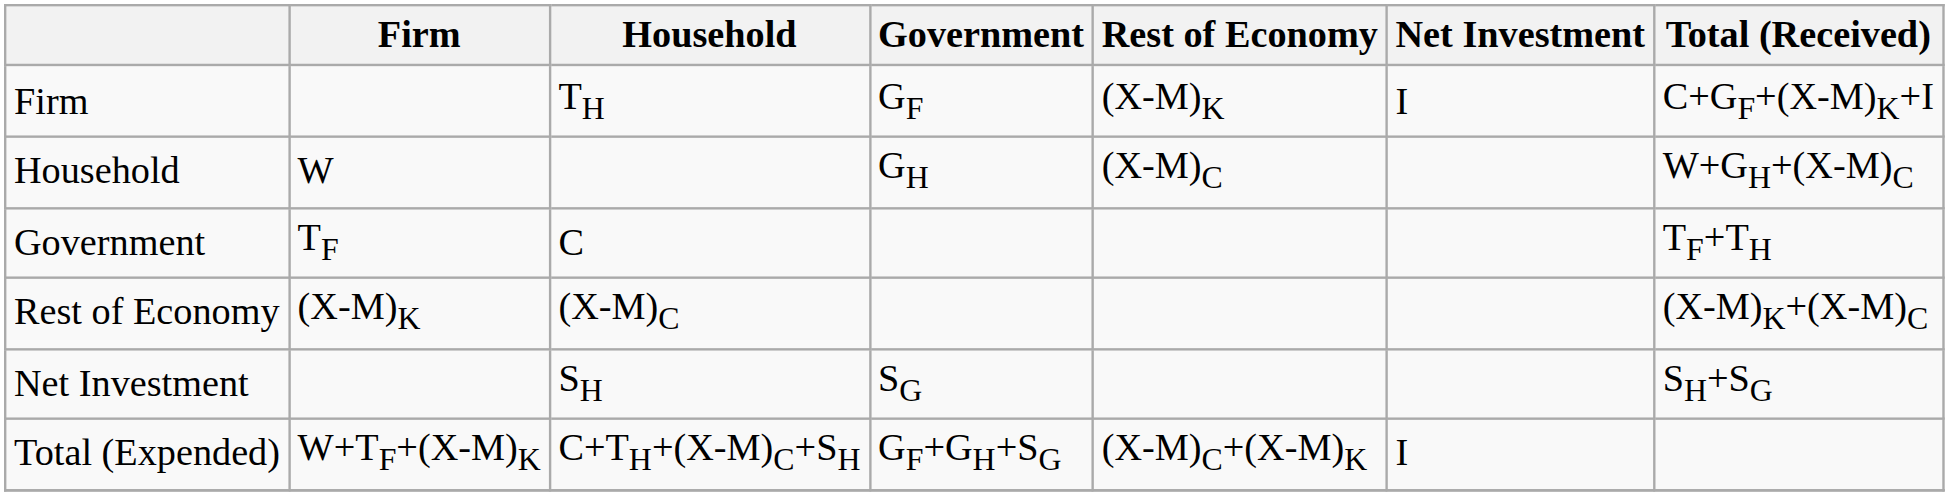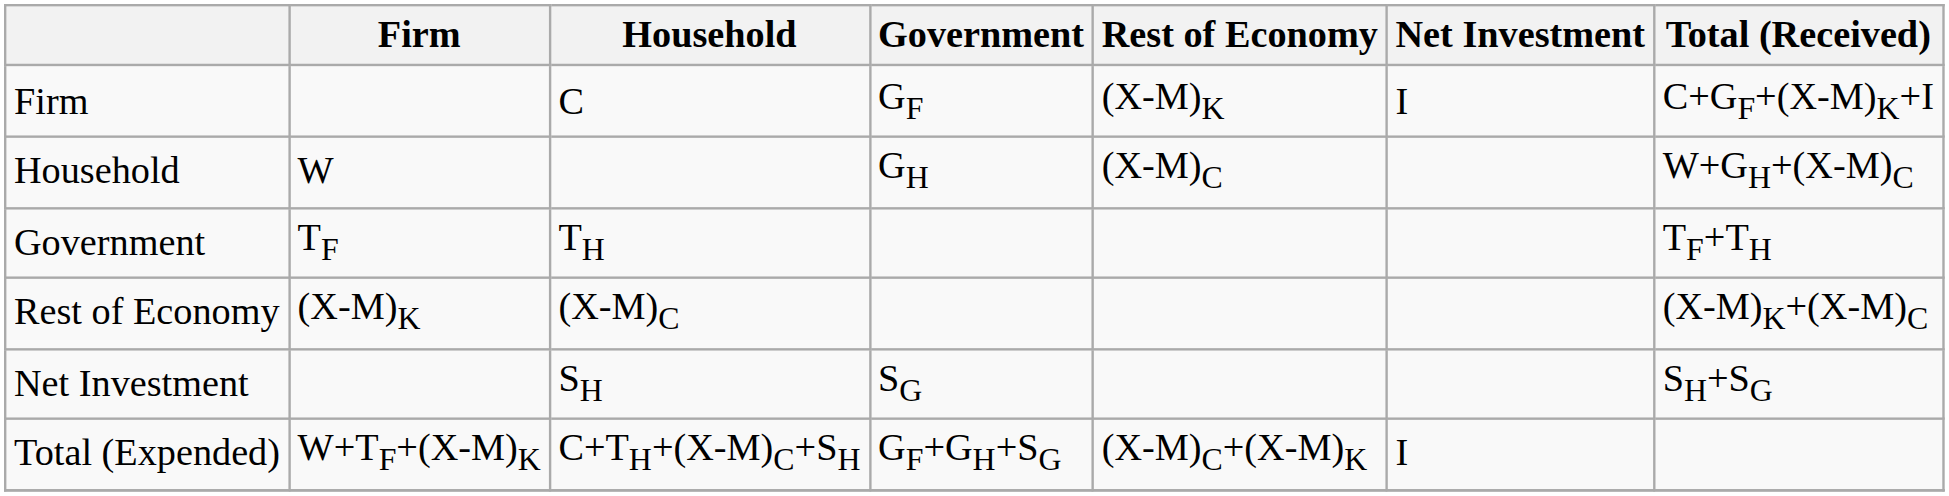(582, 100) TH -> (571, 100) C
(571, 241) C -> (582, 241) TH
